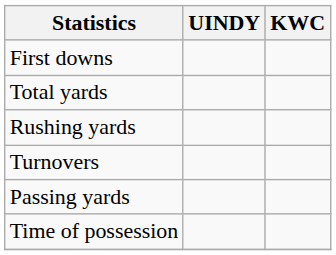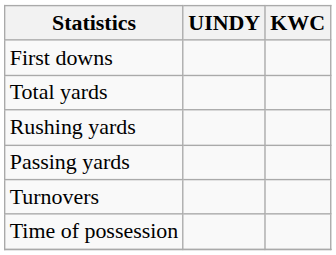rows swapped: (70, 196) <-> (54, 161)
